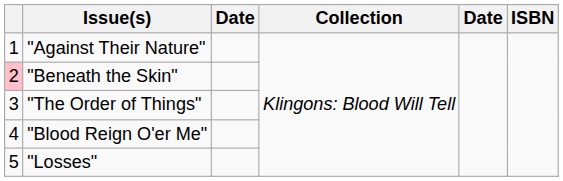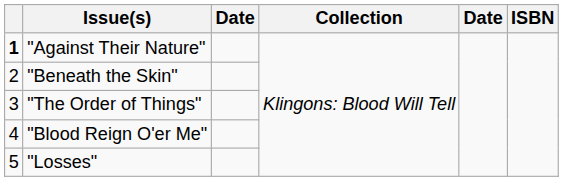(14, 47) normal -> (14, 47) bold
(14, 76) pink background -> (14, 76) no background
